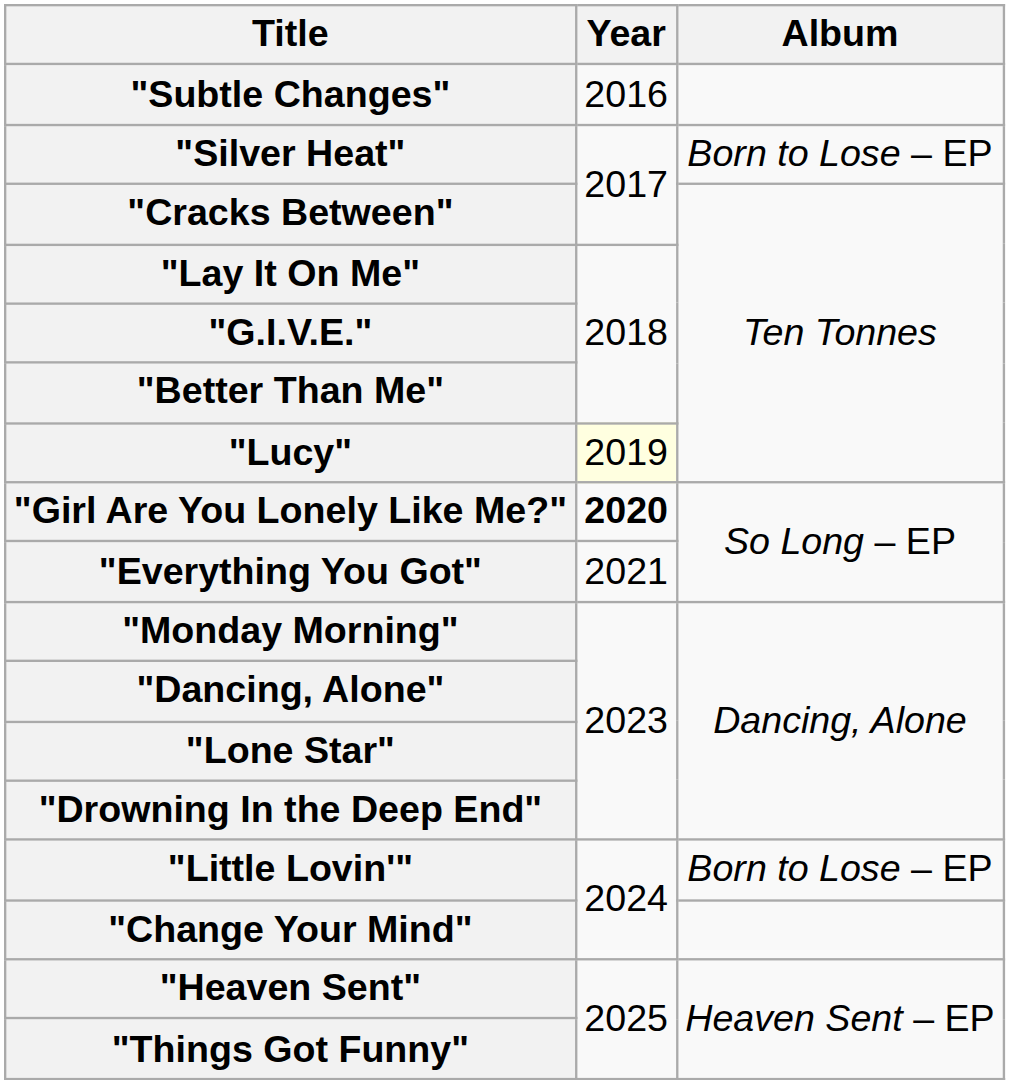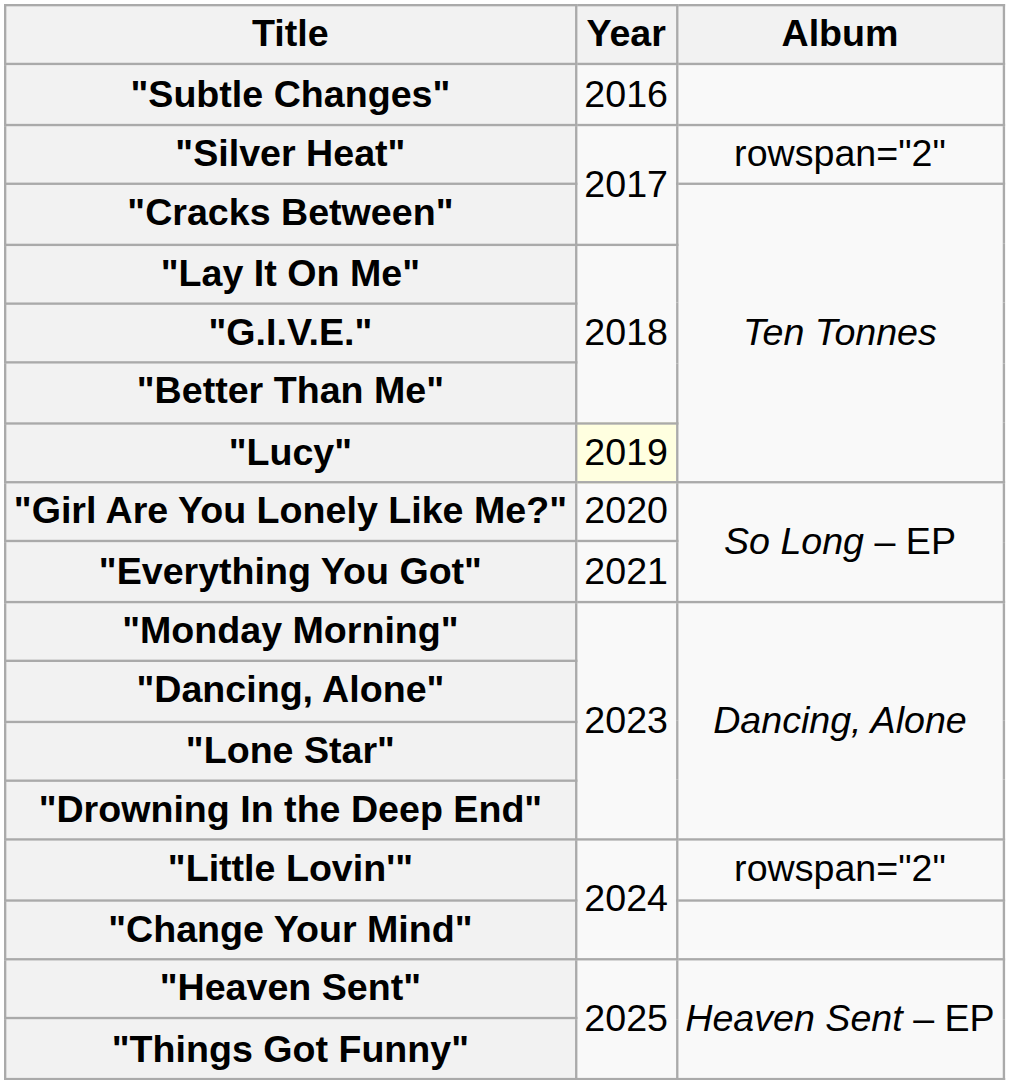(840, 153) Born to Lose – EP -> (840, 153) rowspan="2"
(626, 511) bold -> (626, 511) normal
(840, 869) Born to Lose – EP -> (840, 869) rowspan="2"
